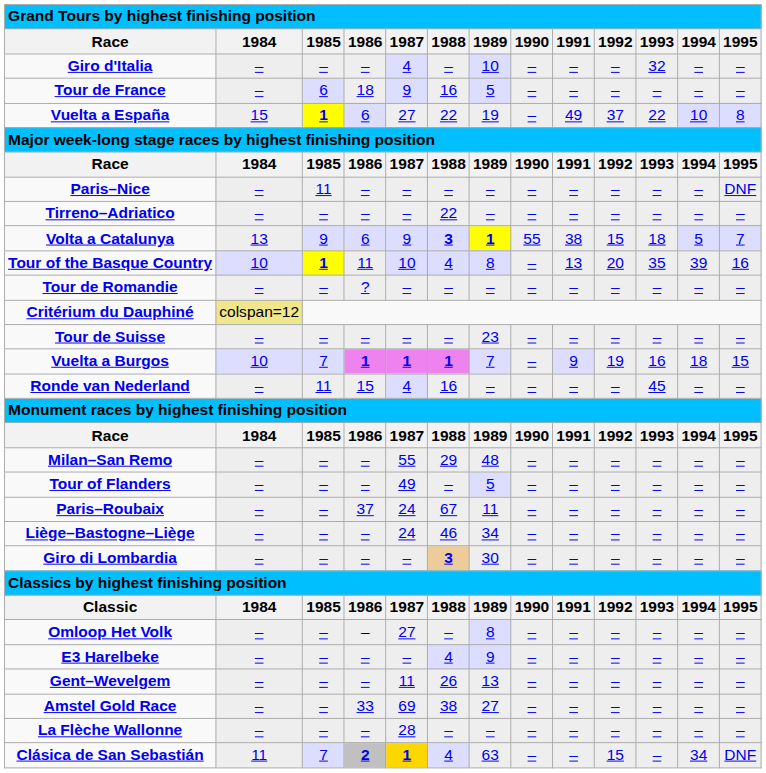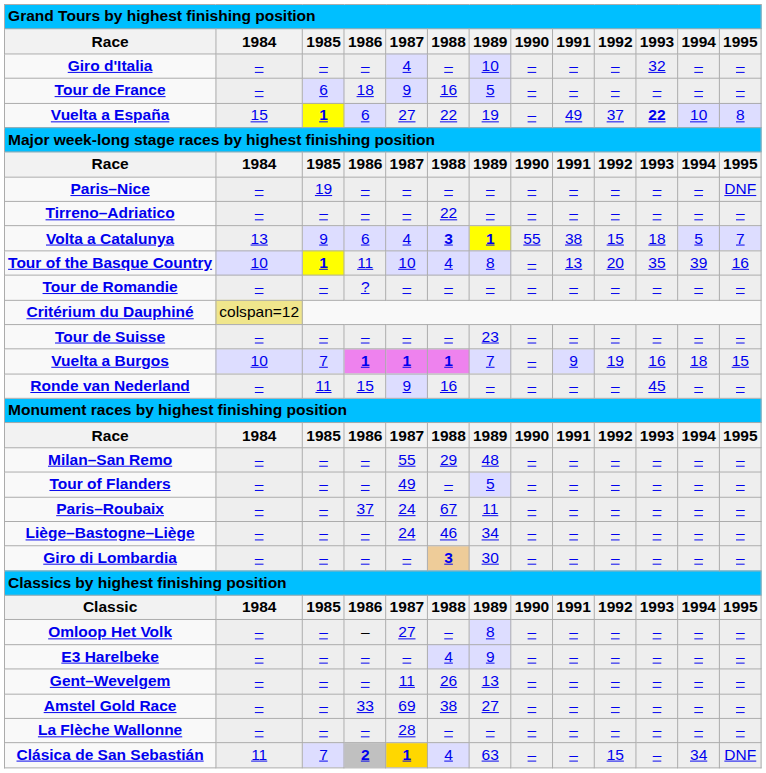(657, 115) normal -> (657, 115) bold
(324, 189) 11 -> (324, 189) 19
(407, 238) 9 -> (407, 238) 4
(407, 386) 4 -> (407, 386) 9
